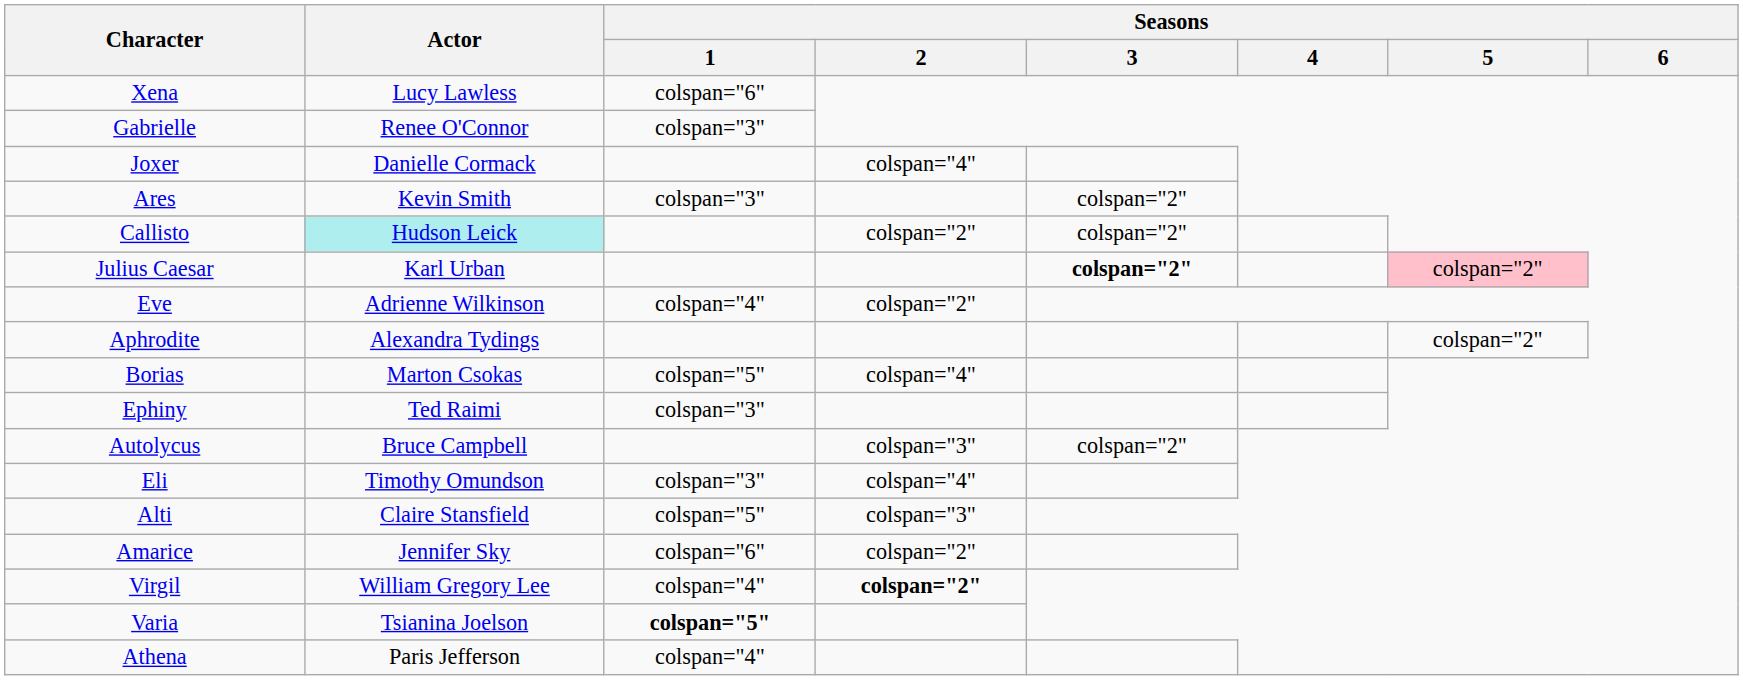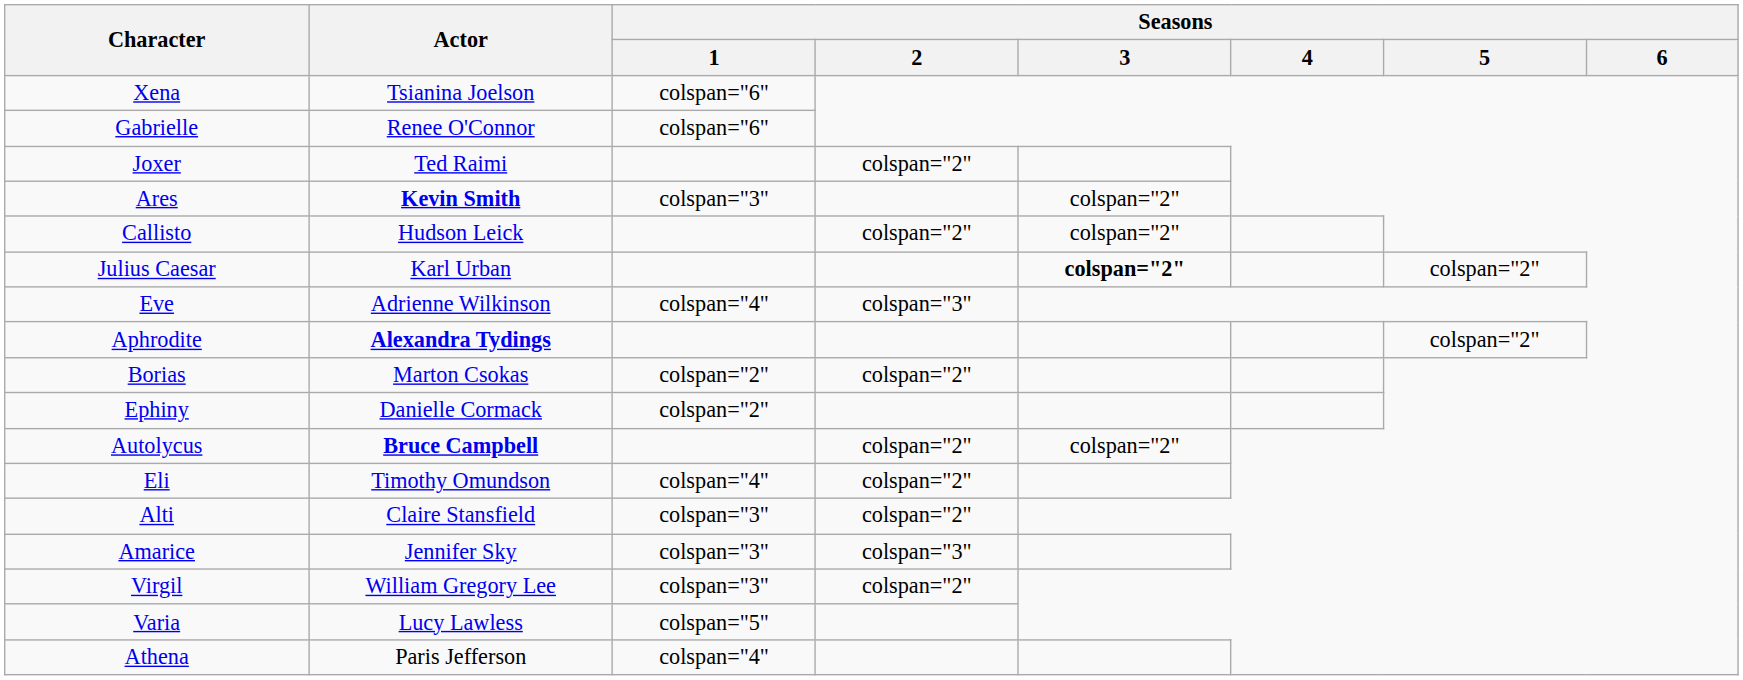(454, 92) Lucy Lawless -> (461, 92) Tsianina Joelson
(710, 127) colspan="3" -> (714, 127) colspan="6"
(454, 163) Danielle Cormack -> (461, 163) Ted Raimi
(921, 163) colspan="4" -> (917, 163) colspan="2"
(454, 198) normal -> (461, 198) bold
(455, 233) paleturquoise background -> (461, 233) no background
(1488, 269) pink background -> (1485, 269) no background
(921, 304) colspan="2" -> (917, 304) colspan="3"
(455, 339) normal -> (461, 339) bold
(710, 374) colspan="5" -> (714, 374) colspan="2"
(921, 374) colspan="4" -> (917, 374) colspan="2"
(454, 410) Ted Raimi -> (461, 410) Danielle Cormack
(710, 410) colspan="3" -> (714, 410) colspan="2"
(455, 445) normal -> (461, 445) bold
(921, 445) colspan="3" -> (917, 445) colspan="2"
(710, 480) colspan="3" -> (714, 480) colspan="4"
(921, 480) colspan="4" -> (917, 480) colspan="2"
(710, 515) colspan="5" -> (714, 515) colspan="3"
(921, 515) colspan="3" -> (917, 515) colspan="2"
(710, 551) colspan="6" -> (714, 551) colspan="3"
(921, 551) colspan="2" -> (917, 551) colspan="3"
(710, 586) colspan="4" -> (714, 586) colspan="3"
(921, 586) bold -> (917, 586) normal
(455, 621) Tsianina Joelson -> (461, 621) Lucy Lawless
(710, 621) bold -> (714, 621) normal
